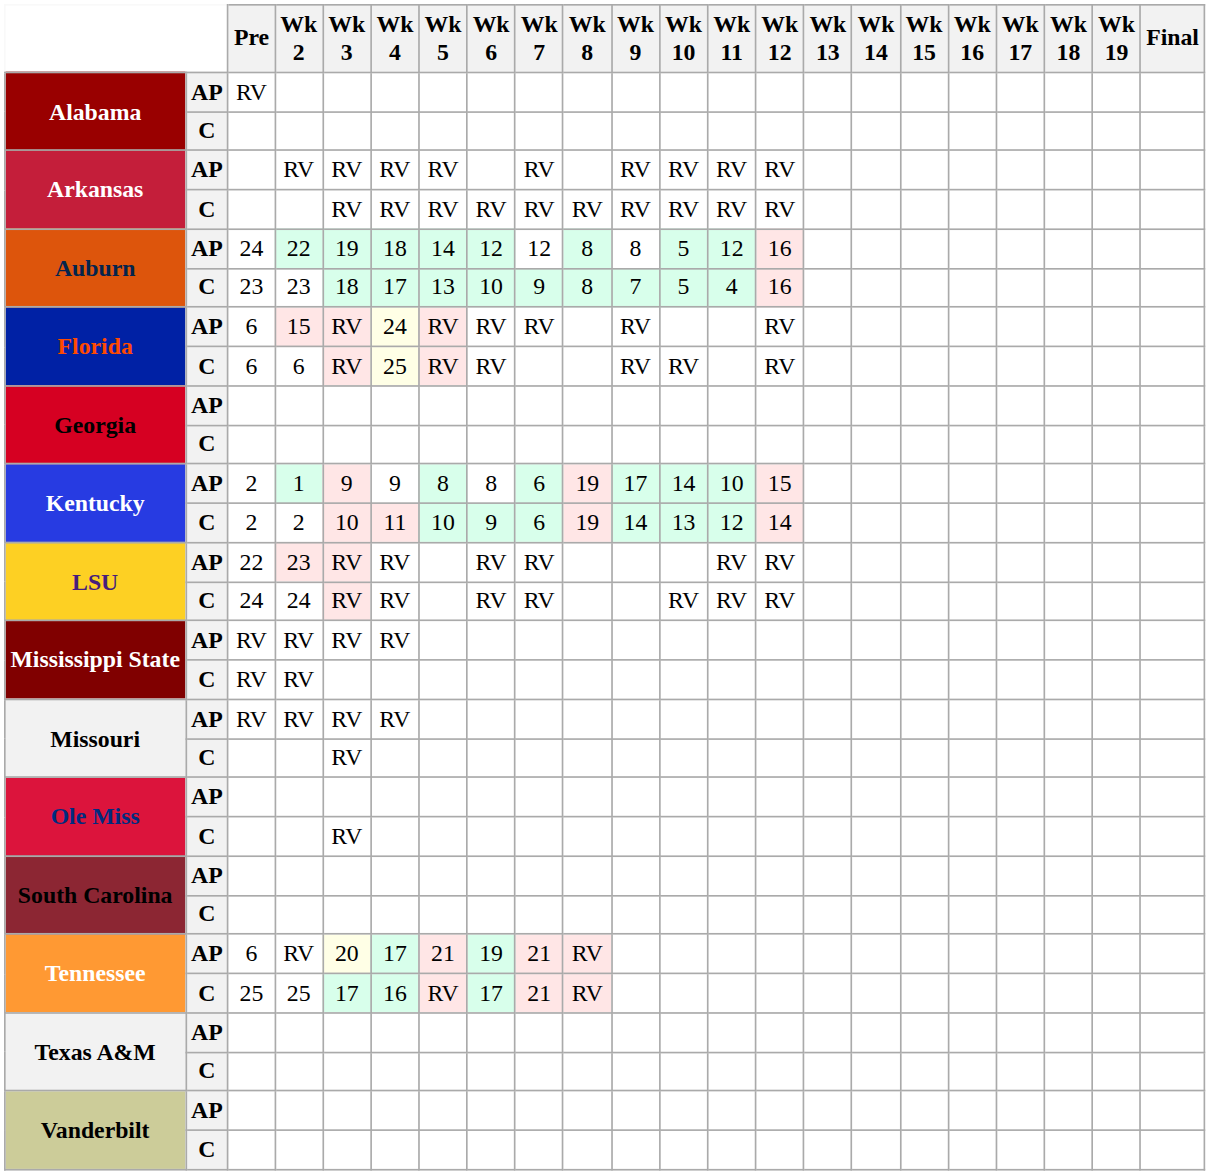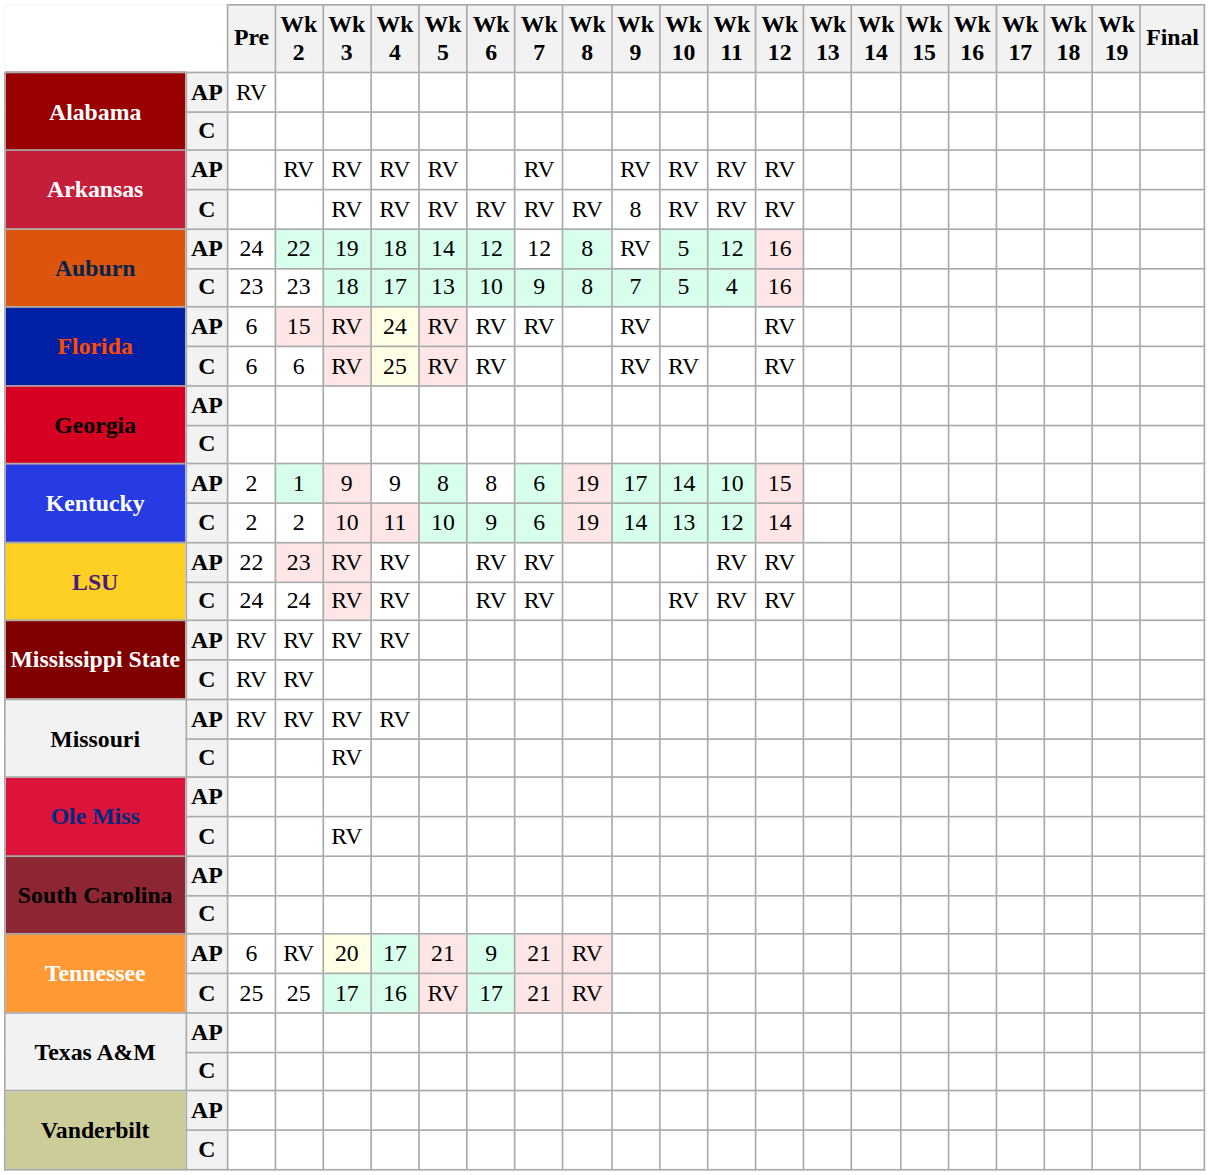(635, 209) RV -> (635, 209) 8
(635, 248) 8 -> (635, 248) RV
(491, 953) 19 -> (491, 953) 9
